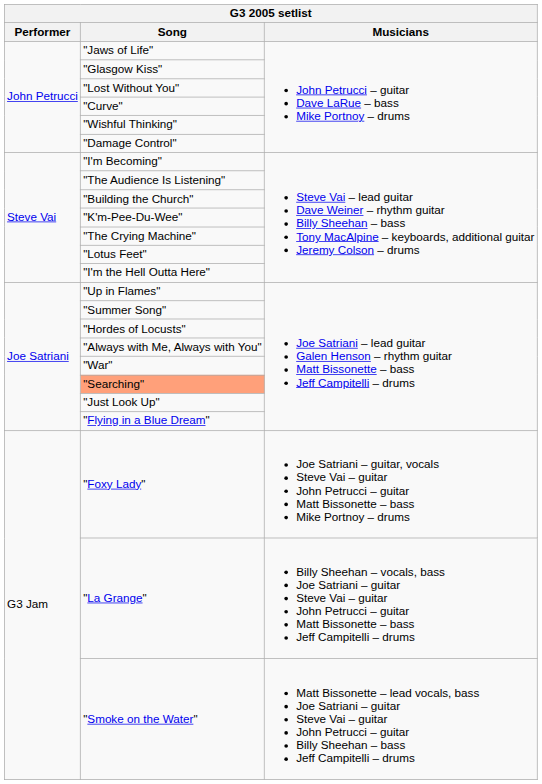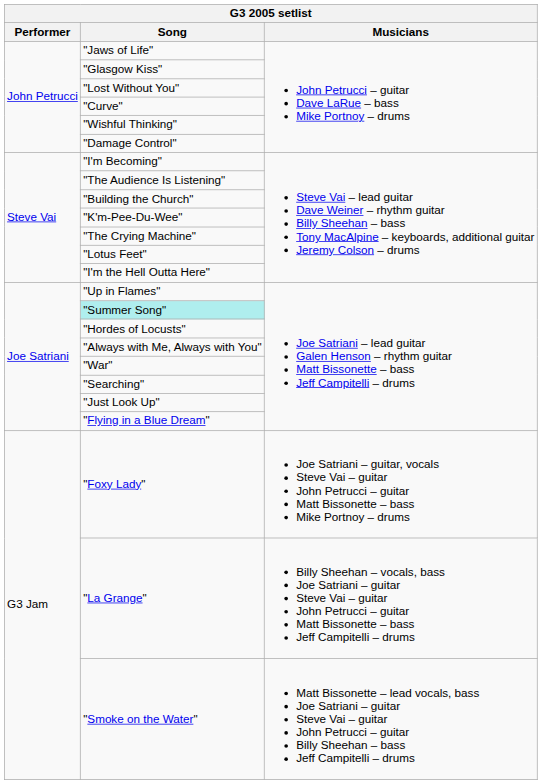(125, 310) no background -> (125, 310) paleturquoise background
(114, 384) lightsalmon background -> (114, 384) no background
